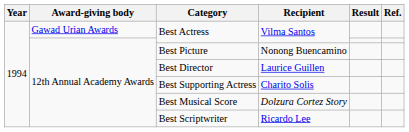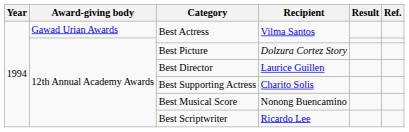(304, 51) Nonong Buencamino -> (304, 51) Dolzura Cortez Story
(304, 102) Dolzura Cortez Story -> (304, 102) Nonong Buencamino
